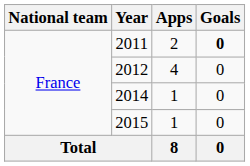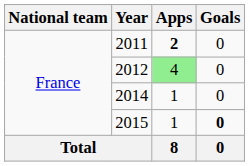(174, 43) normal -> (174, 43) bold
(220, 43) bold -> (220, 43) normal
(174, 69) no background -> (174, 69) lightgreen background
(220, 122) normal -> (220, 122) bold
